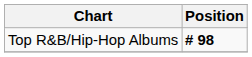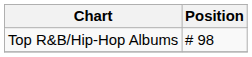(200, 39) bold -> (200, 39) normal
